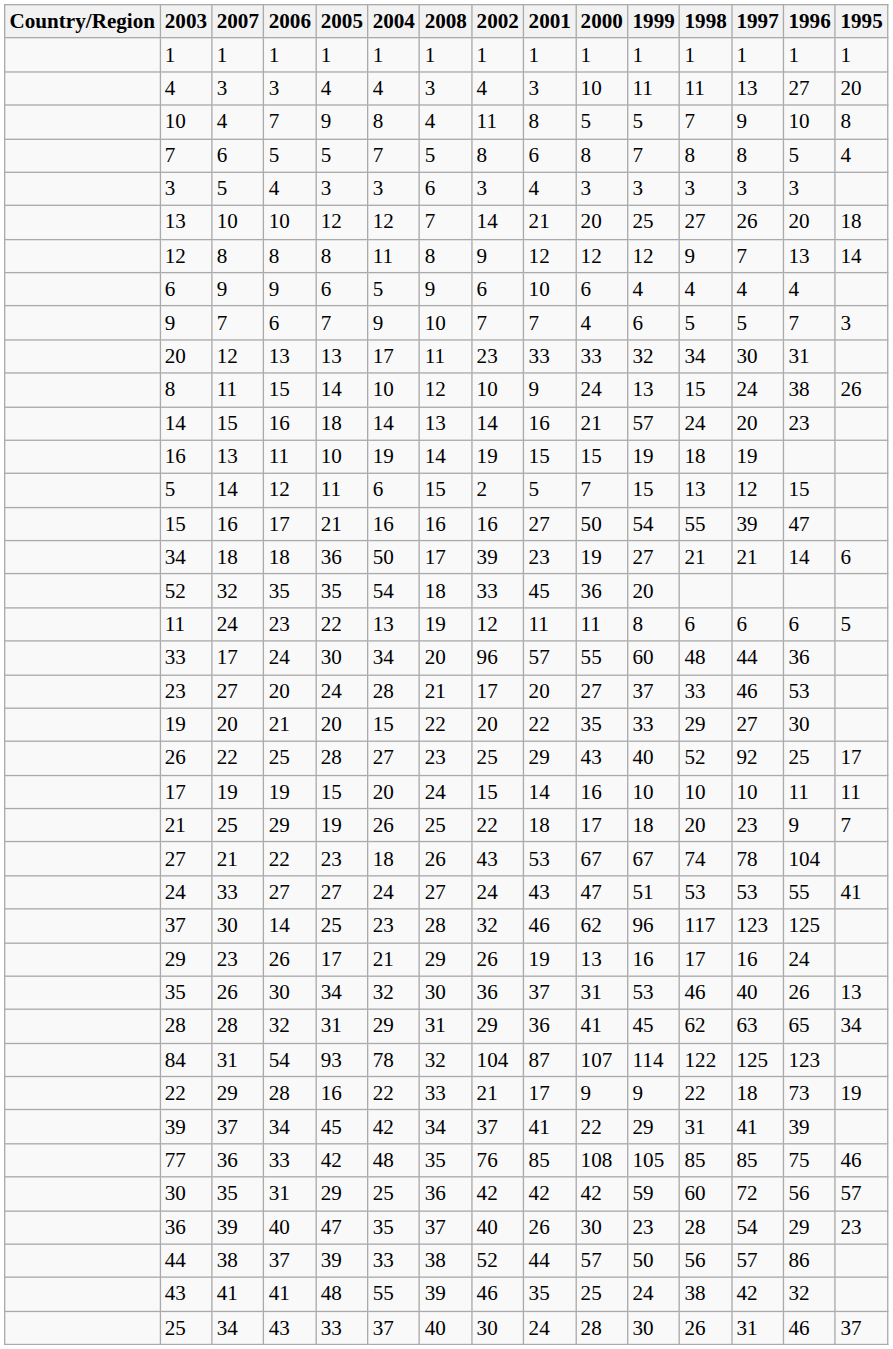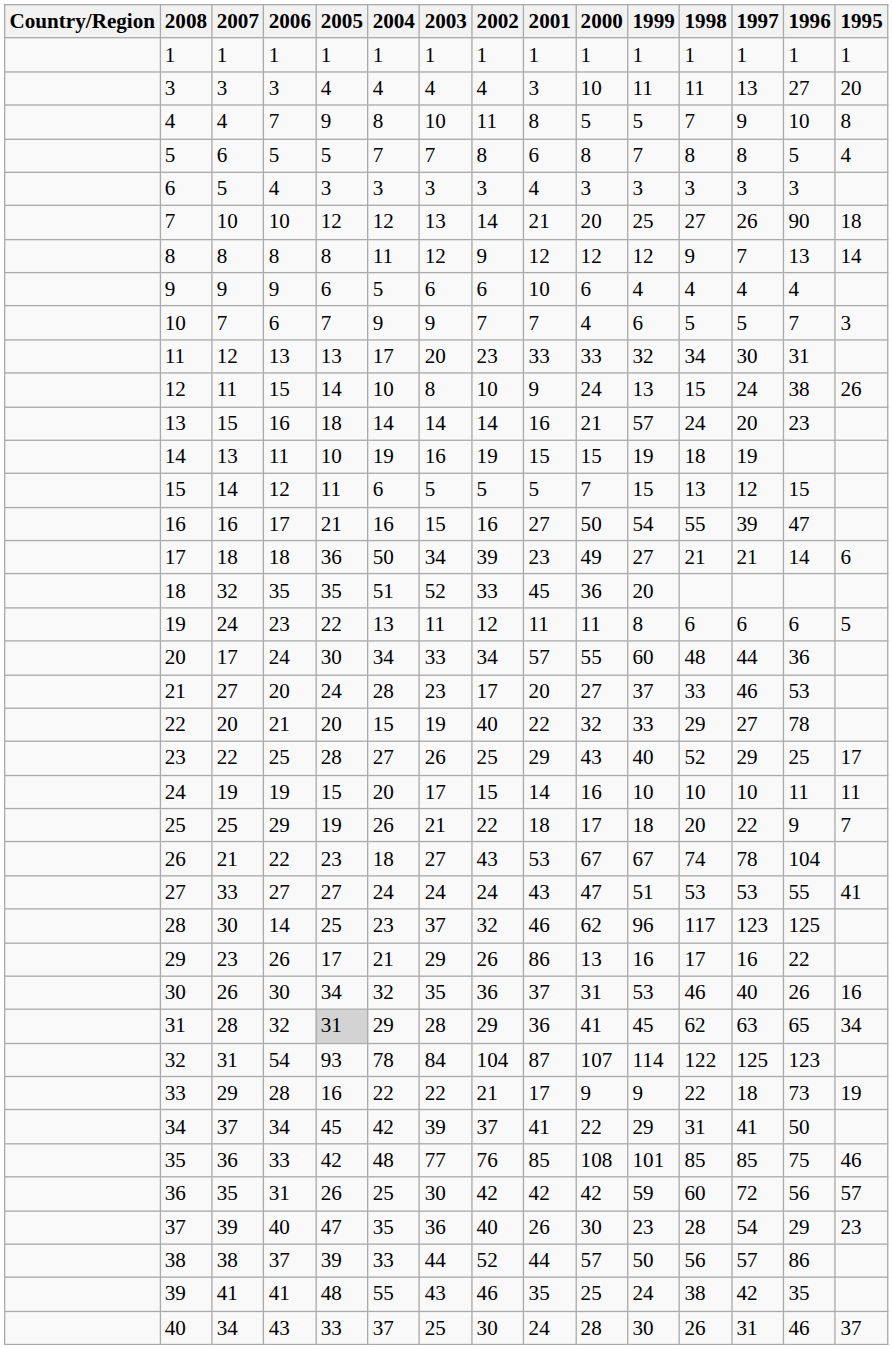columns swapped: (446, 21) <-> (186, 21)
(799, 222) 20 -> (799, 222) 90
(482, 490) 2 -> (482, 490) 5
(591, 557) 19 -> (591, 557) 49
(383, 590) 54 -> (383, 590) 51
(487, 657) 96 -> (487, 657) 34
(487, 724) 20 -> (487, 724) 40
(591, 724) 35 -> (591, 724) 32
(799, 724) 30 -> (799, 724) 78
(747, 758) 92 -> (747, 758) 29
(747, 825) 23 -> (747, 825) 22
(539, 959) 19 -> (539, 959) 86
(799, 959) 24 -> (799, 959) 22
(851, 992) 13 -> (851, 992) 16
(331, 1026) no background -> (331, 1026) lightgrey background
(799, 1126) 39 -> (799, 1126) 50
(648, 1160) 105 -> (648, 1160) 101
(331, 1193) 29 -> (331, 1193) 26
(799, 1294) 32 -> (799, 1294) 35
